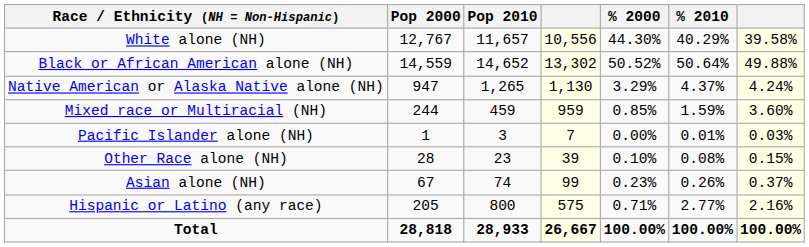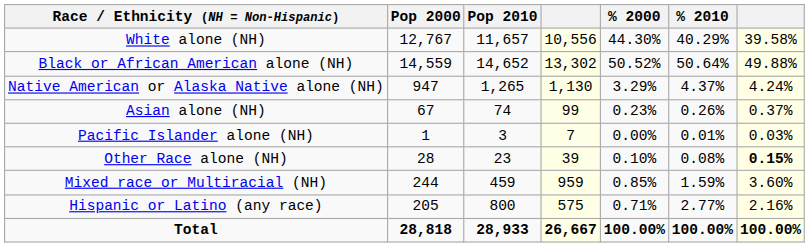rows swapped: (196, 183) <-> (196, 111)
(771, 159) normal -> (771, 159) bold
